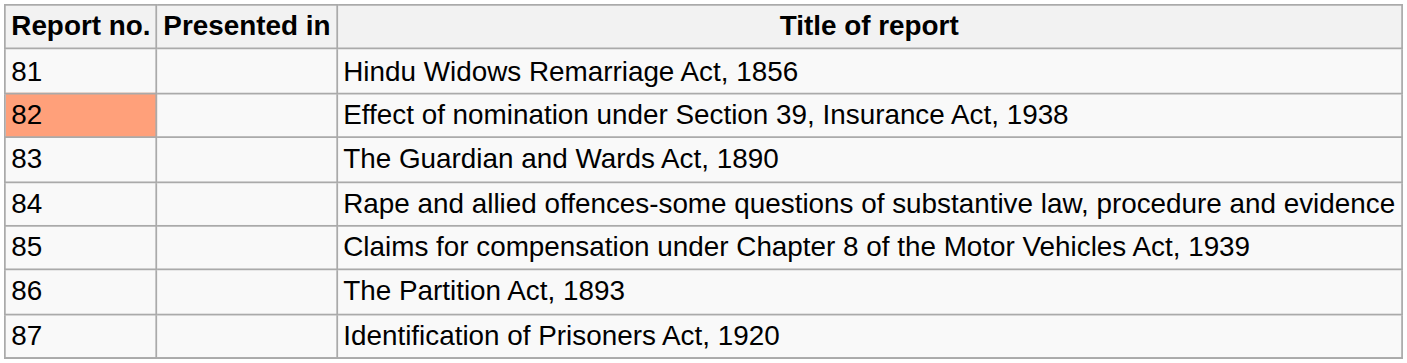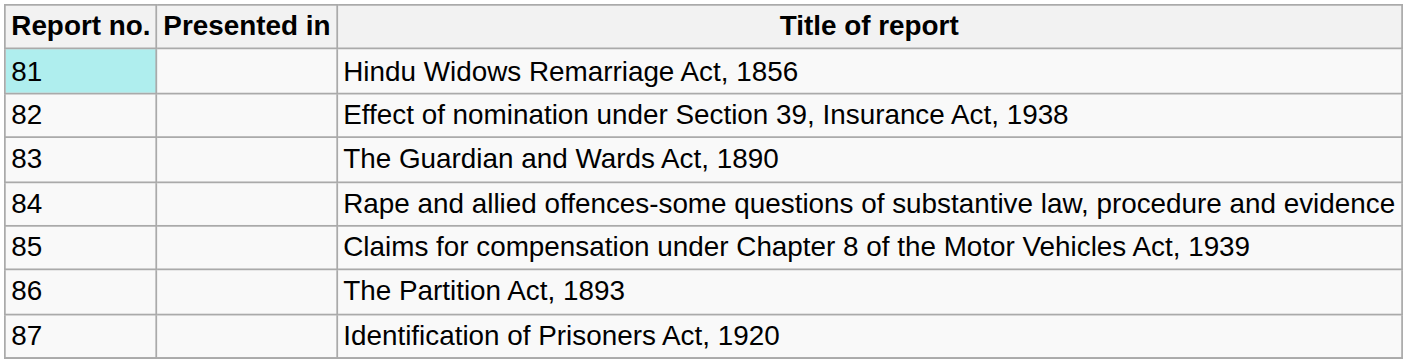(27, 70) no background -> (27, 70) paleturquoise background
(27, 114) lightsalmon background -> (27, 114) no background
